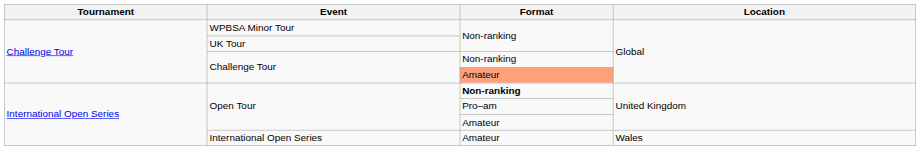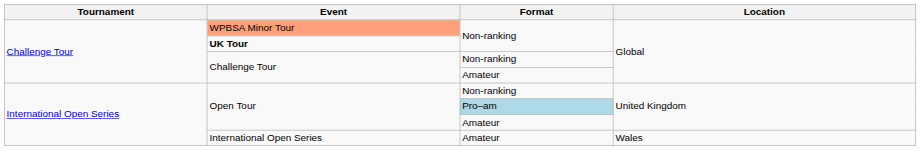(252, 28) no background -> (252, 28) lightsalmon background
(227, 43) normal -> (229, 43) bold
(481, 75) lightsalmon background -> (481, 75) no background
(491, 91) bold -> (489, 91) normal
(480, 106) no background -> (480, 106) lightblue background
